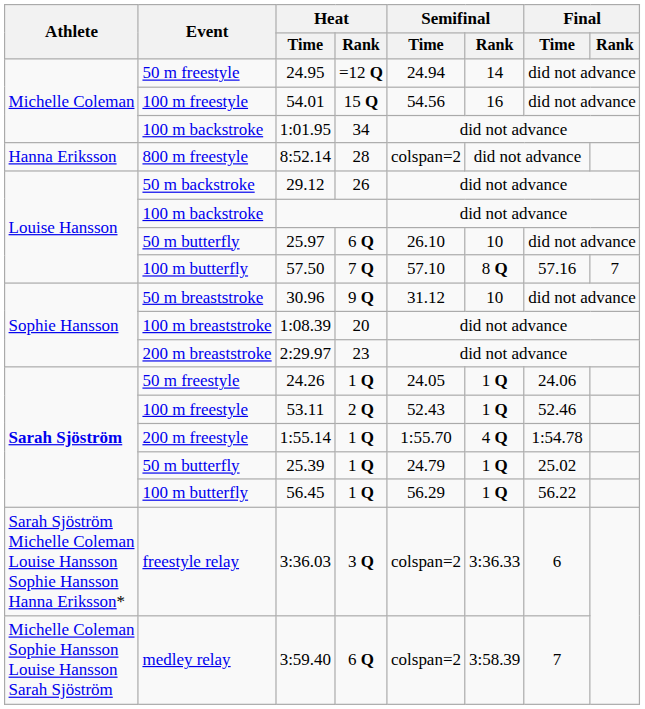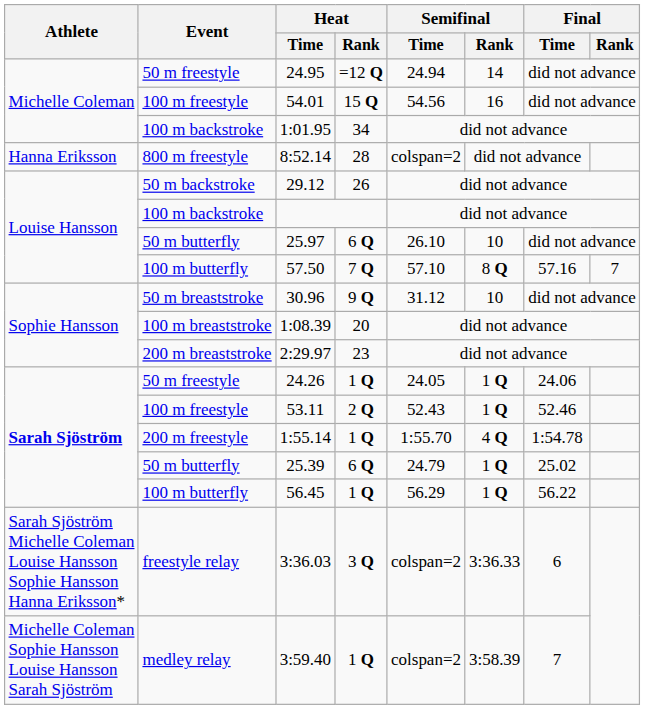(361, 465) 1 Q -> (361, 465) 6 Q
(361, 660) 6 Q -> (361, 660) 1 Q
